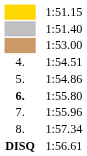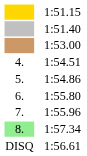(20, 95) bold -> (19, 95) normal
(20, 129) no background -> (19, 129) lightgreen background
(20, 145) bold -> (19, 145) normal
